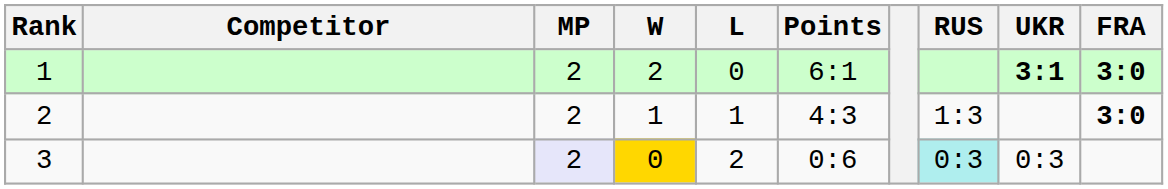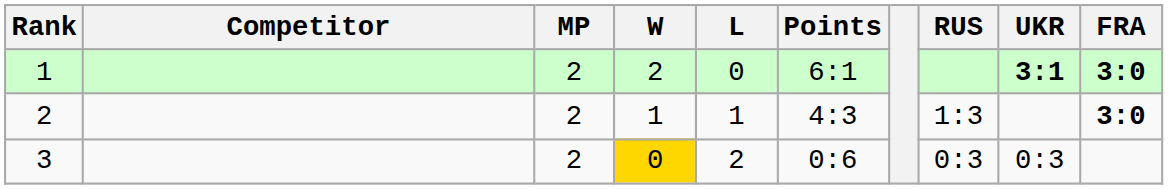(574, 161) lavender background -> (574, 161) no background
(958, 161) paleturquoise background -> (958, 161) no background
